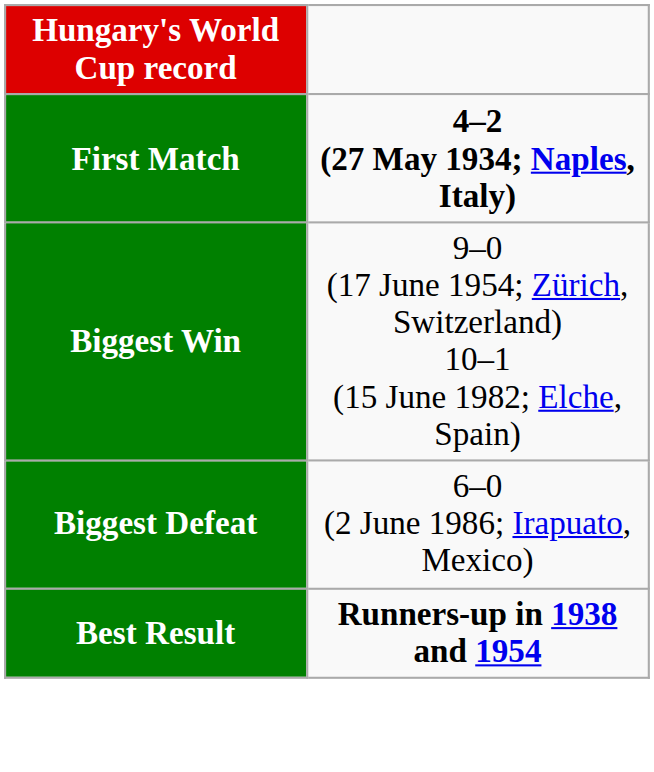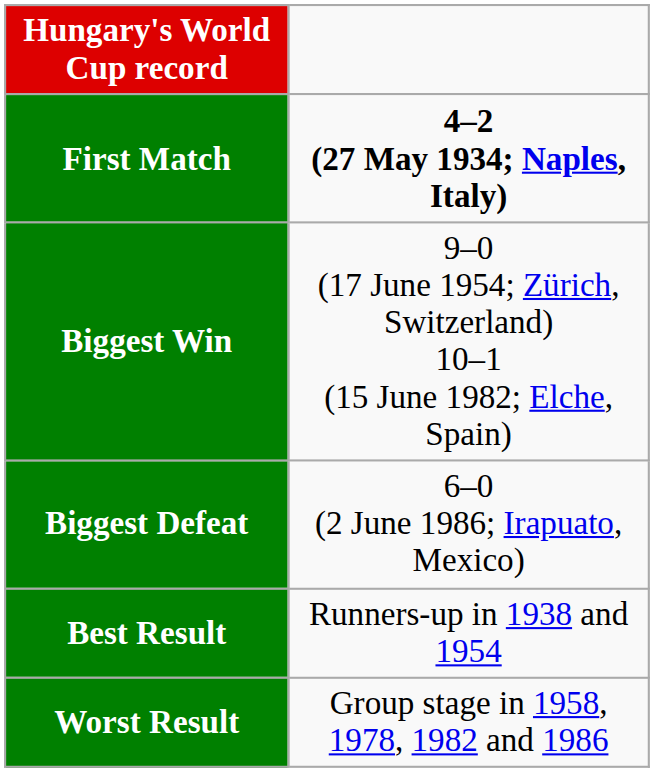(478, 632) bold -> (469, 632) normal
+ row: (147, 721)
